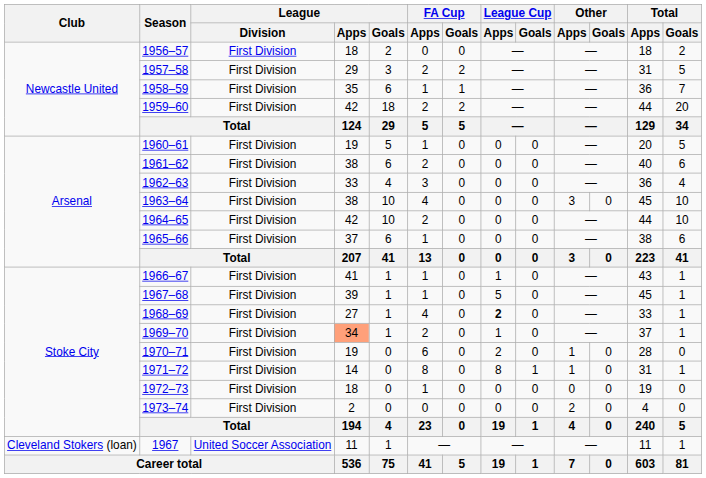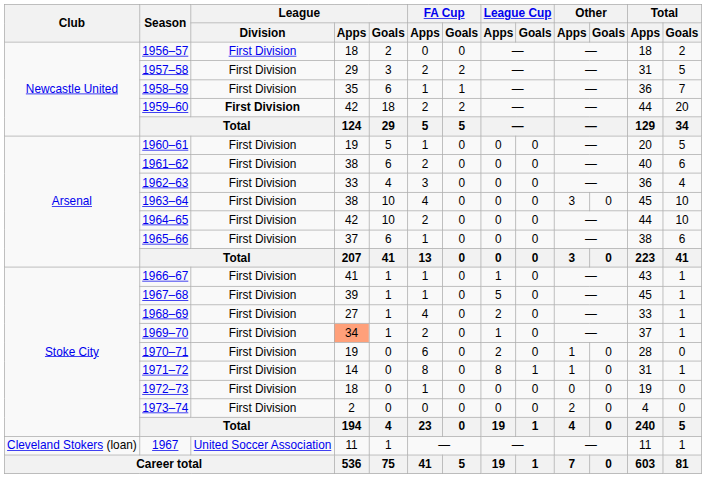(263, 107) normal -> (263, 107) bold
(498, 314) bold -> (498, 314) normal
